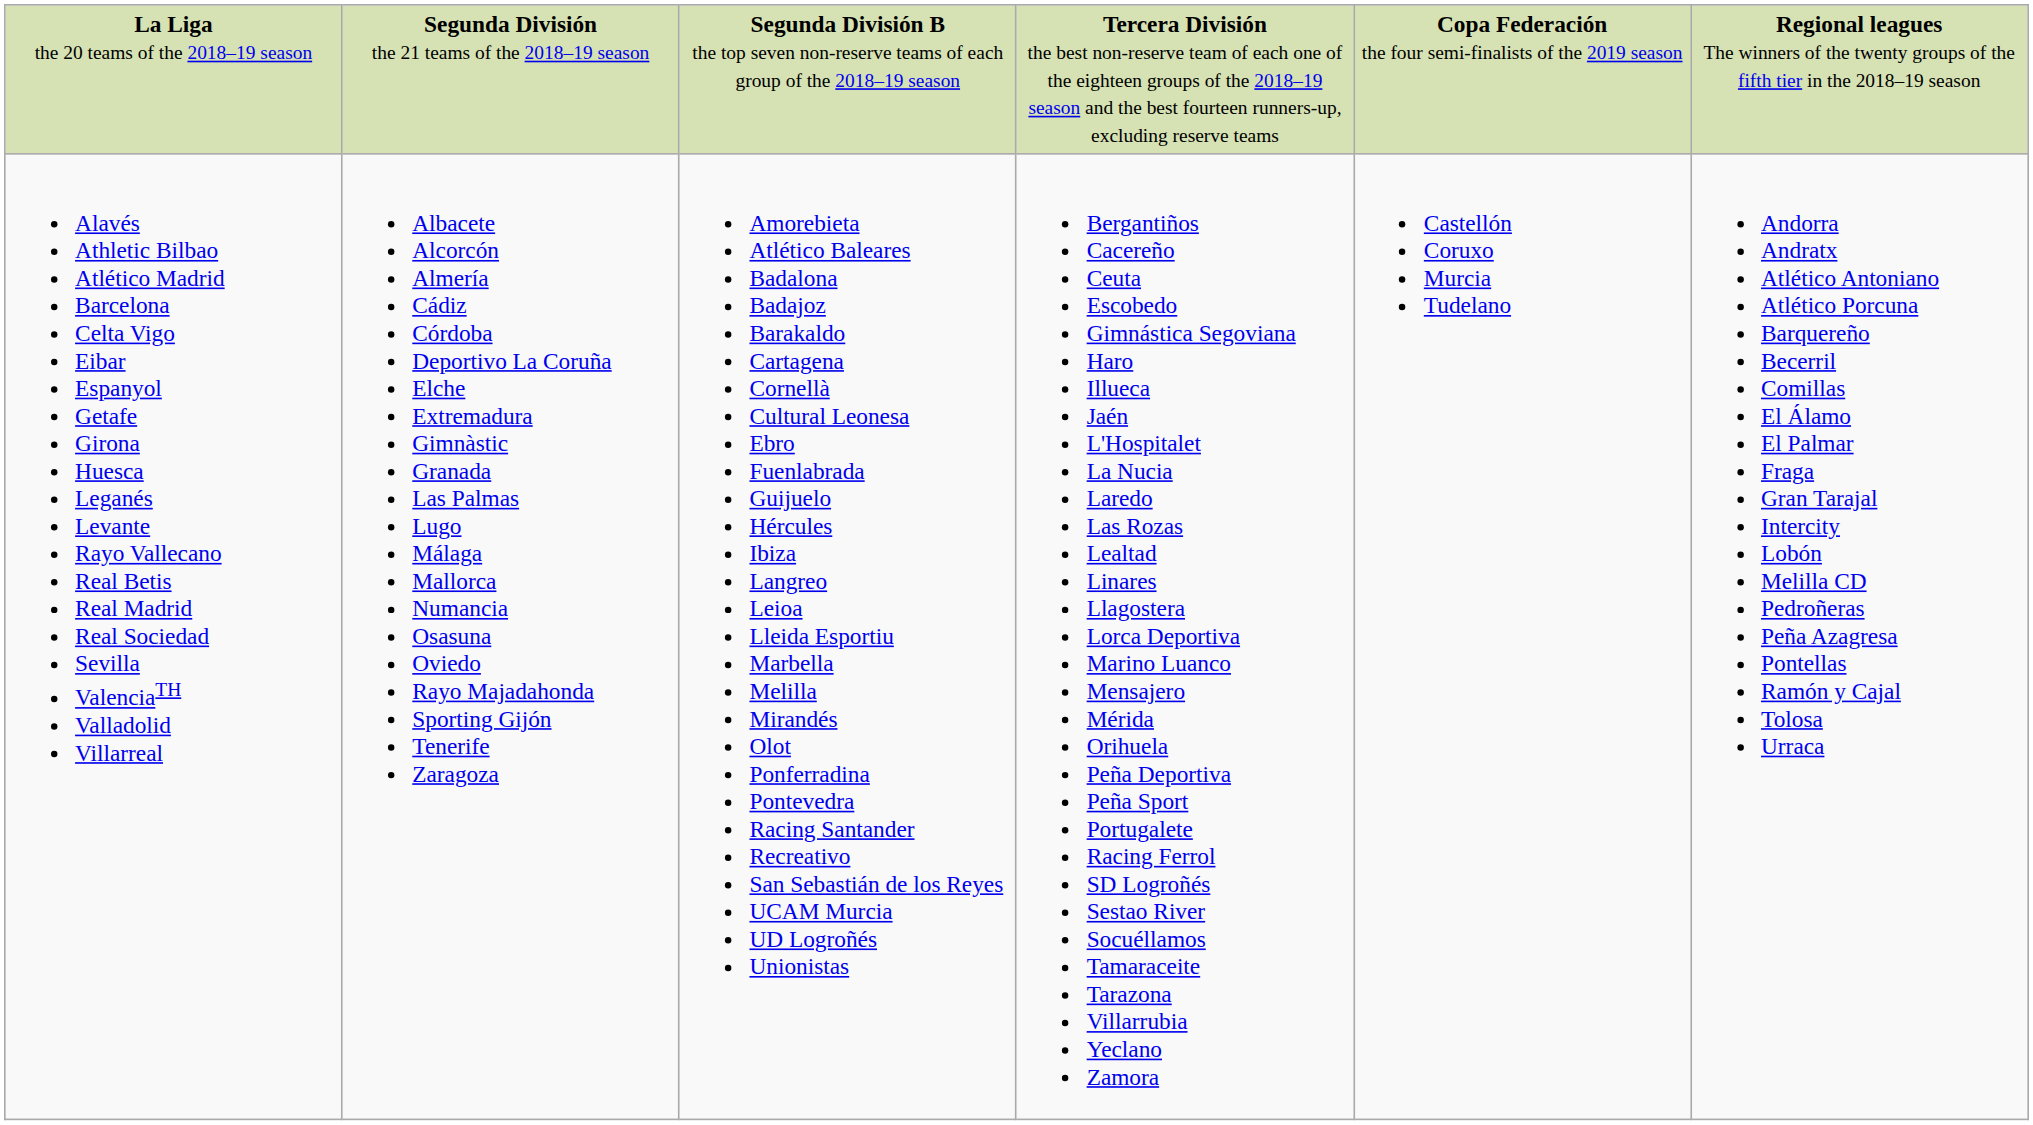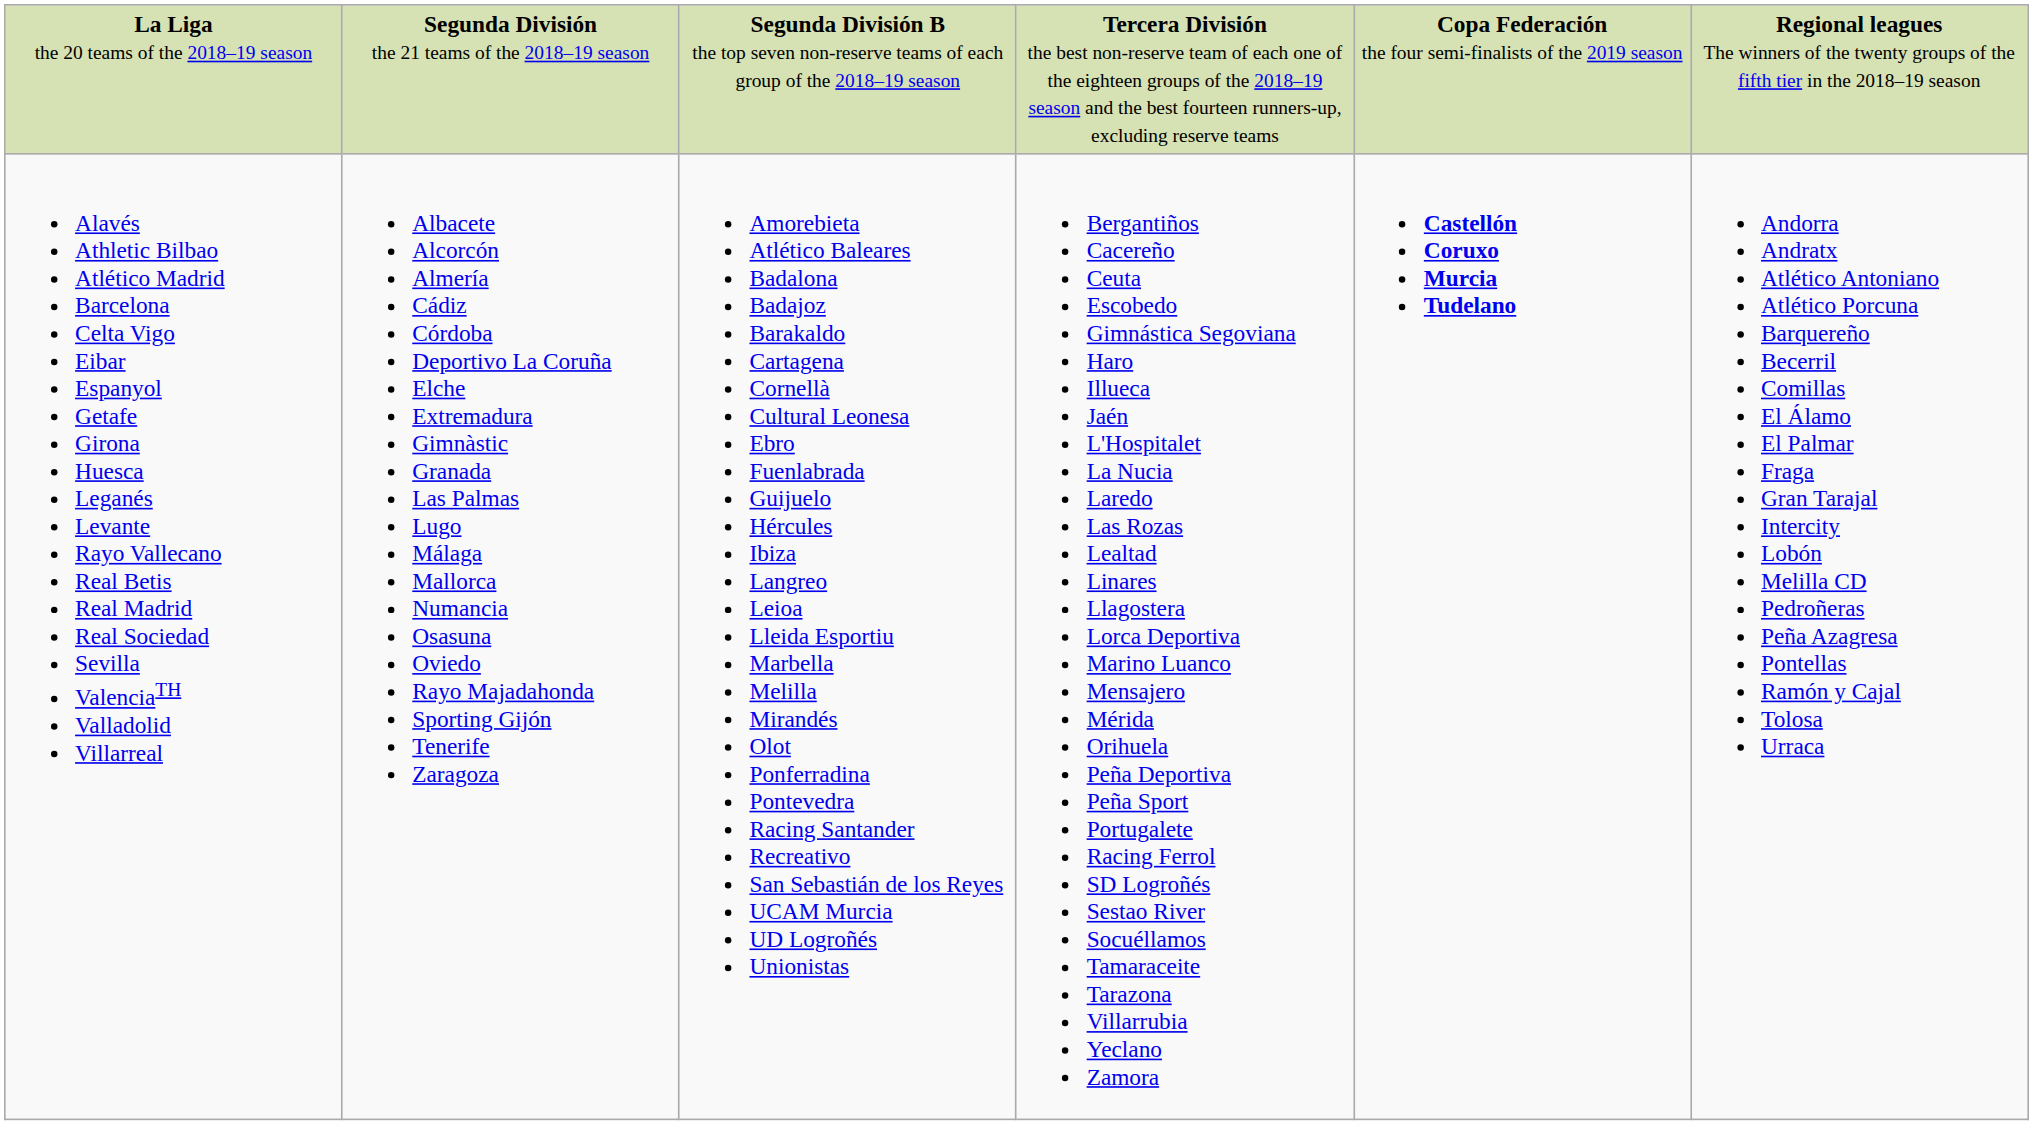(1522, 265) normal -> (1522, 265) bold
